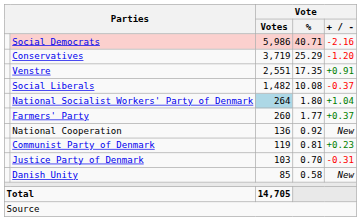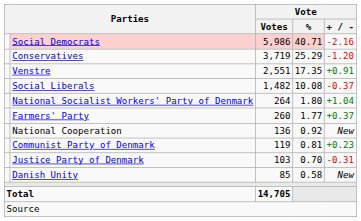(282, 101) lightblue background -> (282, 101) no background
